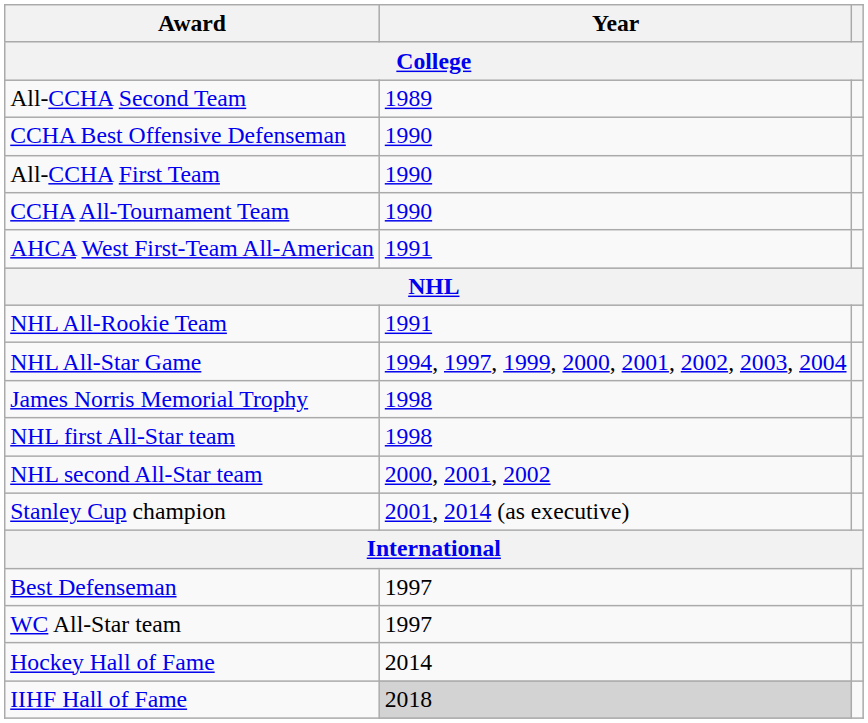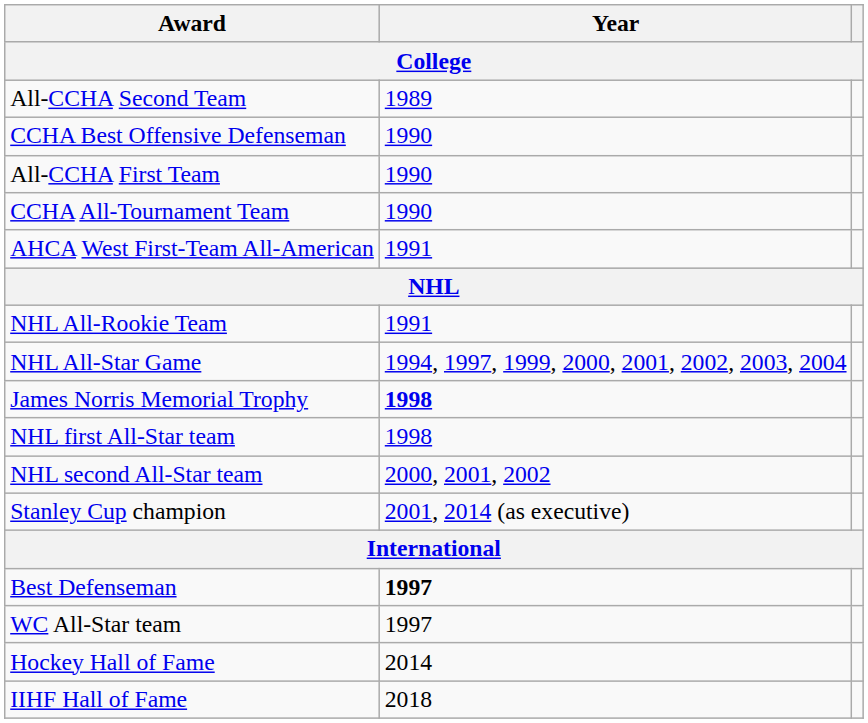(408, 398) normal -> (408, 398) bold
(408, 586) normal -> (408, 586) bold
(408, 699) lightgrey background -> (408, 699) no background
